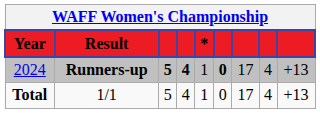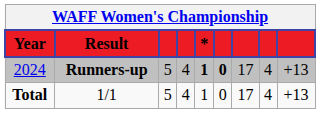(168, 69) bold -> (168, 69) normal
(186, 69) bold -> (186, 69) normal
(204, 69) normal -> (204, 69) bold
